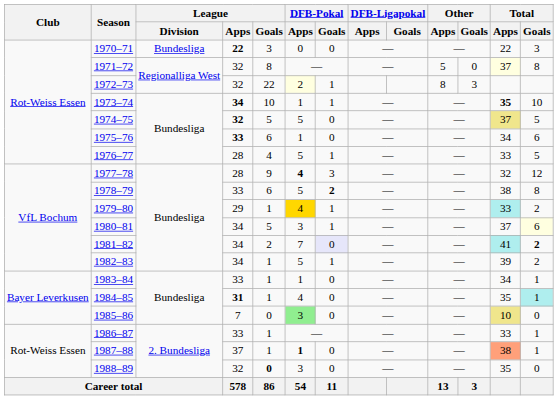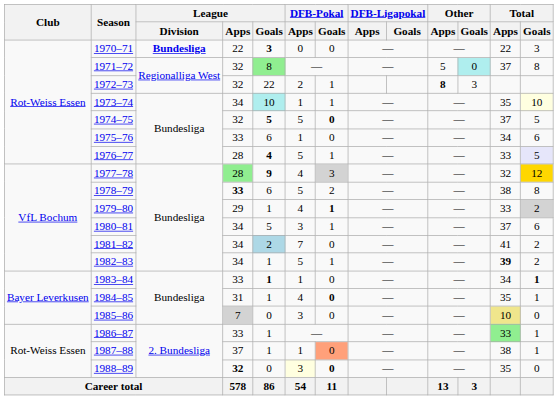(179, 48) normal -> (179, 48) bold
(238, 48) bold -> (238, 48) normal
(269, 48) normal -> (269, 48) bold
(269, 66) no background -> (269, 66) lightgreen background
(474, 66) no background -> (474, 66) paleturquoise background
(505, 66) lightyellow background -> (505, 66) no background
(300, 84) lightyellow background -> (300, 84) no background
(443, 84) normal -> (443, 84) bold
(238, 102) bold -> (238, 102) normal
(269, 102) no background -> (269, 102) paleturquoise background
(505, 102) bold -> (505, 102) normal
(537, 102) no background -> (537, 102) lightyellow background
(238, 119) bold -> (238, 119) normal
(269, 119) normal -> (269, 119) bold
(332, 119) normal -> (332, 119) bold
(505, 119) khaki background -> (505, 119) no background
(238, 137) bold -> (238, 137) normal
(269, 155) normal -> (269, 155) bold
(537, 155) no background -> (537, 155) lavender background
(238, 173) no background -> (238, 173) lightgreen background
(269, 173) normal -> (269, 173) bold
(300, 173) bold -> (300, 173) normal
(332, 173) no background -> (332, 173) lightgrey background
(537, 173) no background -> (537, 173) gold background
(238, 191) normal -> (238, 191) bold
(332, 191) bold -> (332, 191) normal
(300, 208) gold background -> (300, 208) no background
(332, 208) normal -> (332, 208) bold
(505, 208) paleturquoise background -> (505, 208) no background
(537, 208) no background -> (537, 208) lightgrey background
(537, 226) lightyellow background -> (537, 226) no background
(269, 244) no background -> (269, 244) lightblue background
(332, 244) lavender background -> (332, 244) no background
(505, 244) paleturquoise background -> (505, 244) no background
(537, 244) bold -> (537, 244) normal
(505, 262) normal -> (505, 262) bold
(269, 279) normal -> (269, 279) bold
(537, 279) normal -> (537, 279) bold
(238, 297) bold -> (238, 297) normal
(332, 297) normal -> (332, 297) bold
(537, 297) paleturquoise background -> (537, 297) no background
(238, 315) no background -> (238, 315) lightgrey background
(300, 315) lightgreen background -> (300, 315) no background
(505, 333) no background -> (505, 333) lightgreen background
(300, 350) bold -> (300, 350) normal
(332, 350) no background -> (332, 350) lightsalmon background
(505, 350) lightsalmon background -> (505, 350) no background
(238, 368) normal -> (238, 368) bold
(269, 368) bold -> (269, 368) normal
(300, 368) no background -> (300, 368) lightyellow background
(332, 368) normal -> (332, 368) bold
